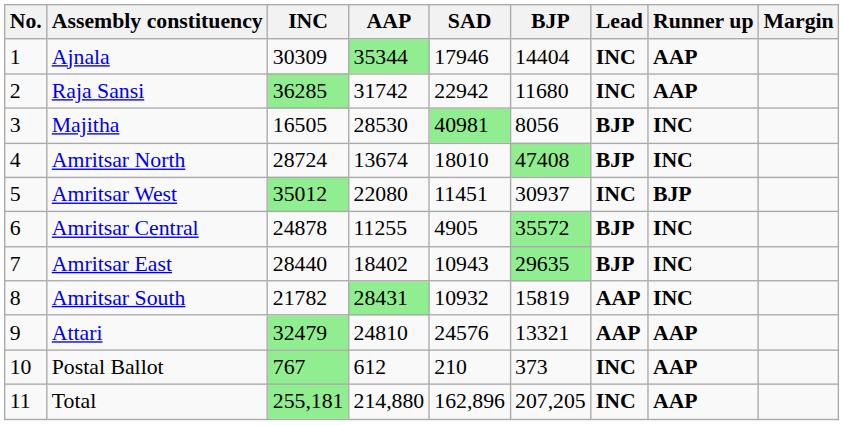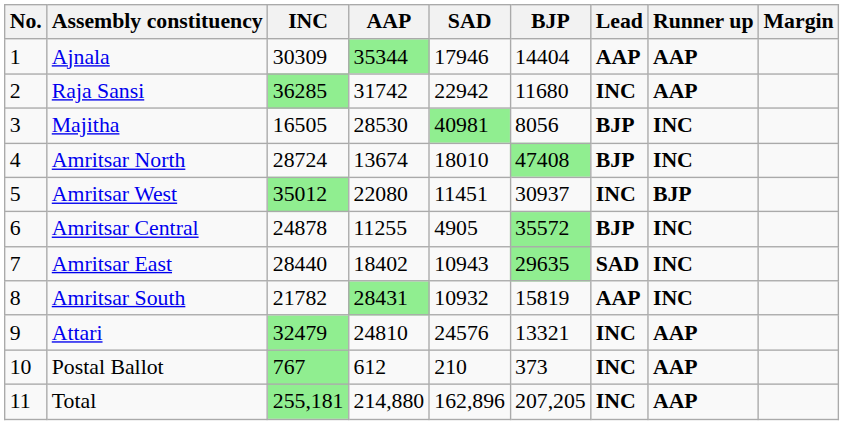(616, 56) INC -> (618, 56) AAP
(615, 263) BJP -> (618, 263) SAD
(618, 332) AAP -> (616, 332) INC
